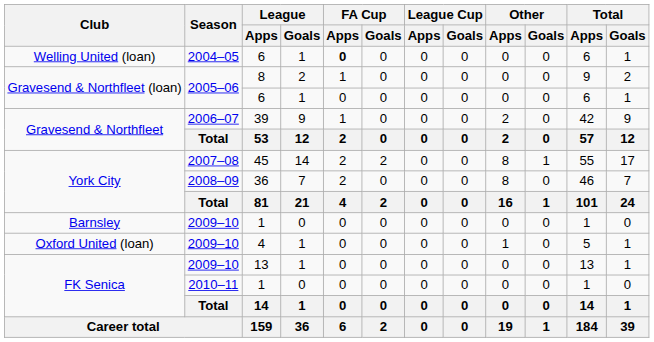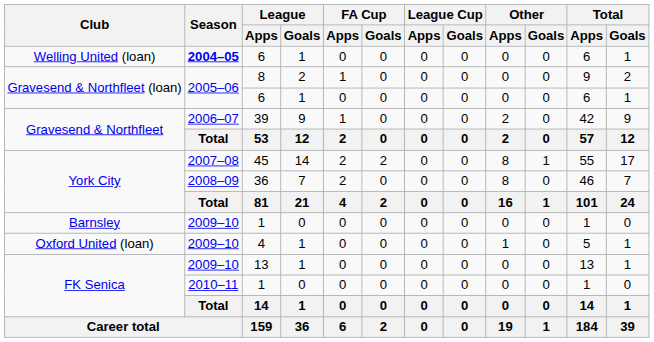(213, 56) normal -> (213, 56) bold
(343, 56) bold -> (343, 56) normal
